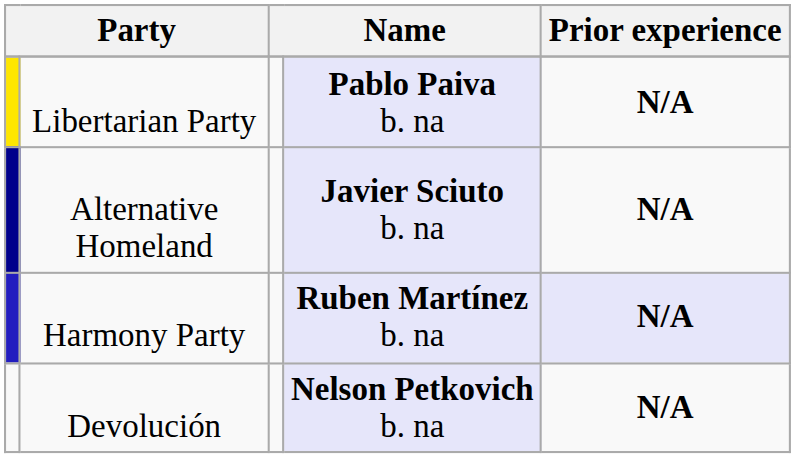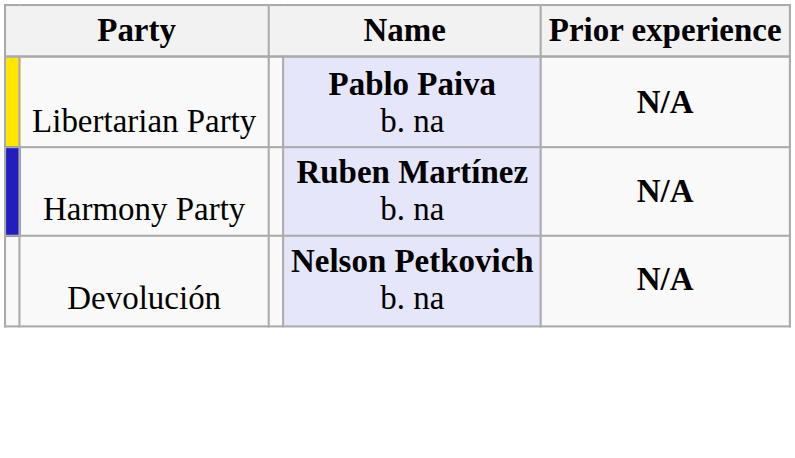- row: (144, 227)
(665, 317) lavender background -> (665, 190) no background
